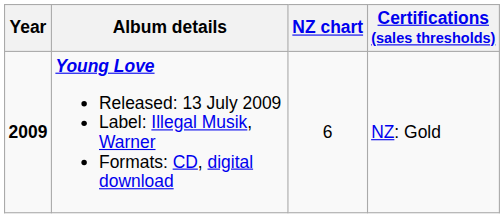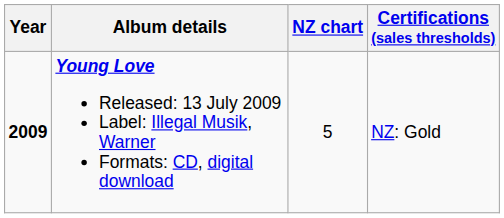(328, 132) 6 -> (328, 132) 5
